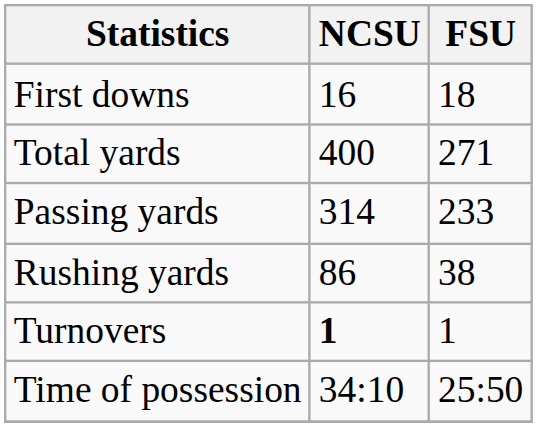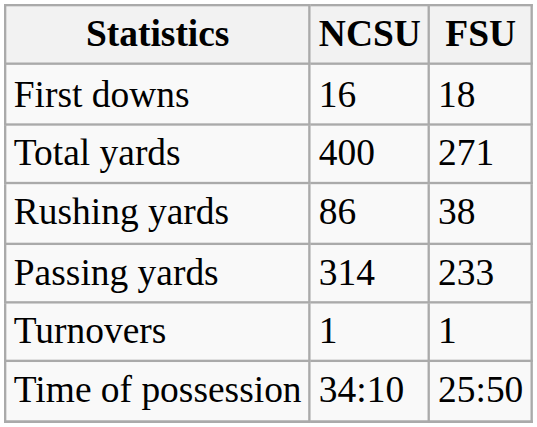rows swapped: (121, 271) <-> (116, 212)
(328, 331) bold -> (328, 331) normal
